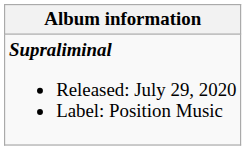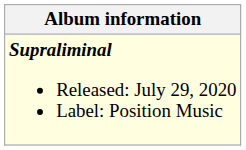(123, 80) no background -> (123, 80) lightyellow background
